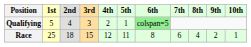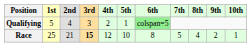(70, 35) 18 -> (70, 35) 21
(89, 35) normal -> (89, 35) bold
(126, 35) 11 -> (126, 35) 10
(179, 35) 6 -> (179, 35) 5
